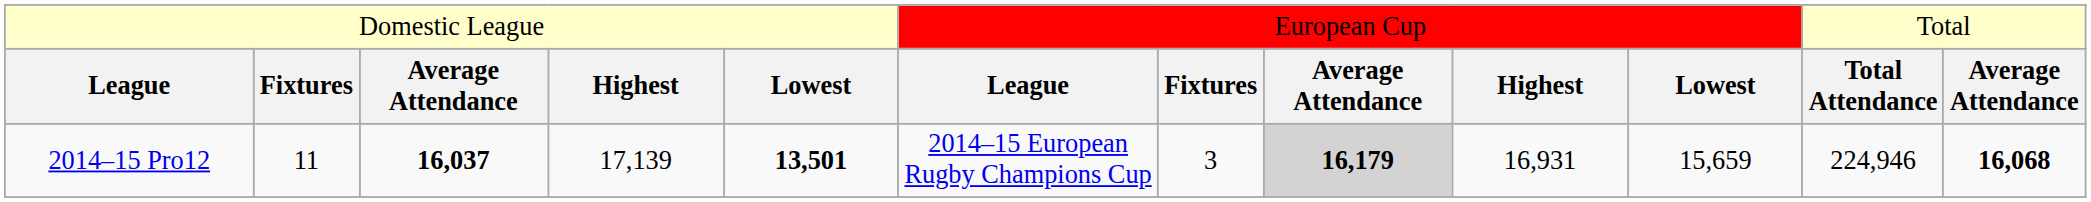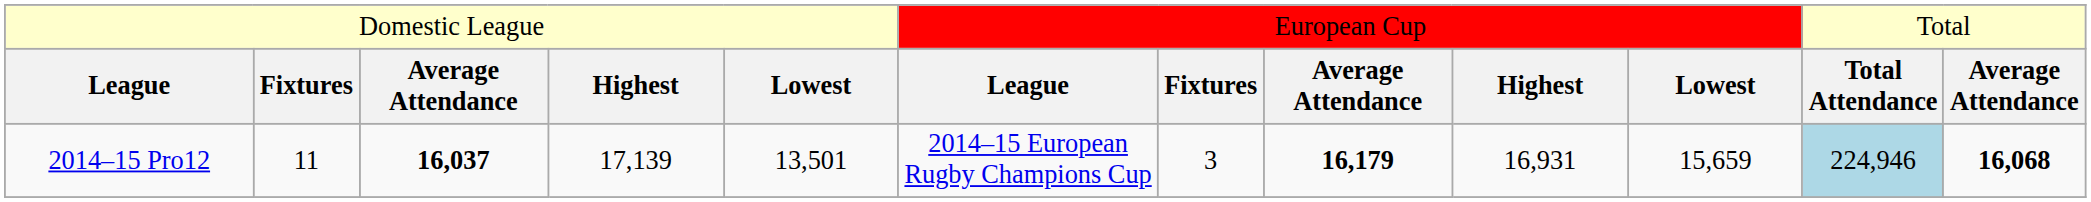(811, 160) bold -> (811, 160) normal
(1358, 160) lightgrey background -> (1358, 160) no background
(1873, 160) no background -> (1873, 160) lightblue background
